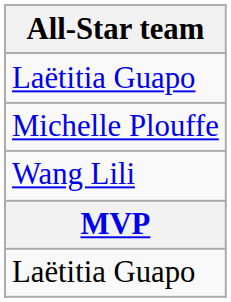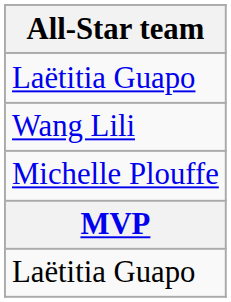(115, 126) Michelle Plouffe -> (74, 126) Wang Lili
(74, 175) Wang Lili -> (115, 175) Michelle Plouffe
